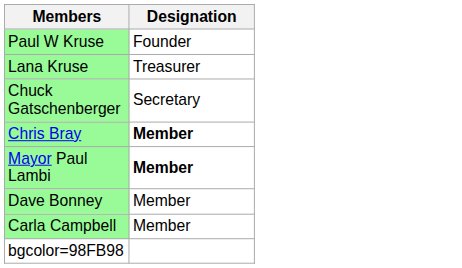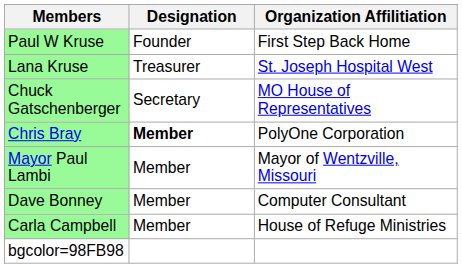+ column: (356, 16)
(163, 167) bold -> (162, 167) normal
